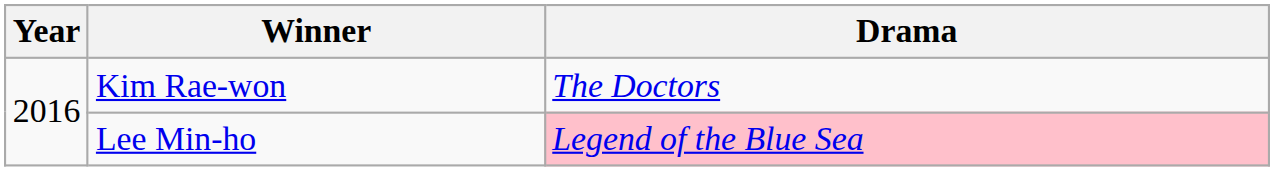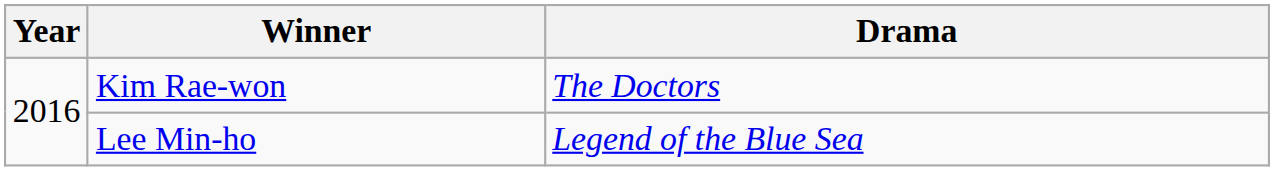(708, 138) pink background -> (708, 138) no background
